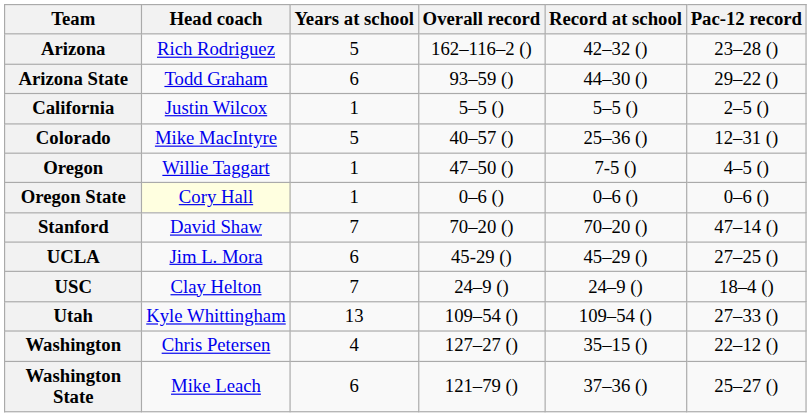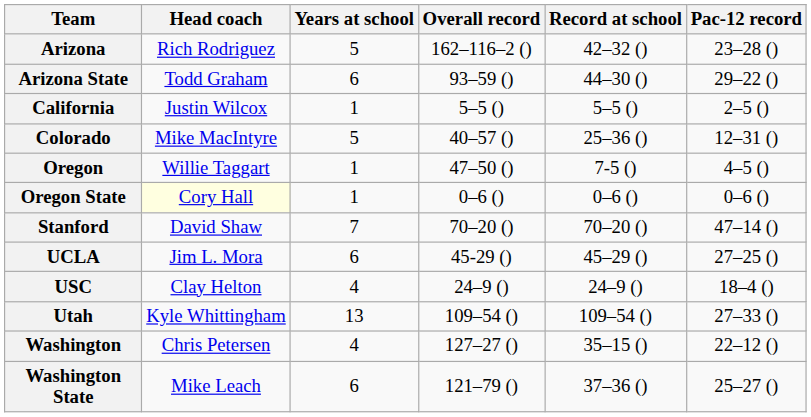(354, 286) 7 -> (354, 286) 4
